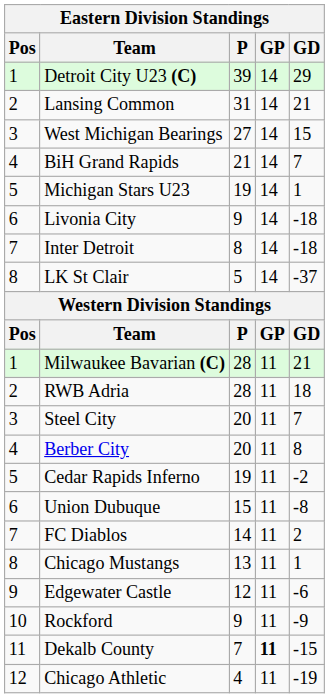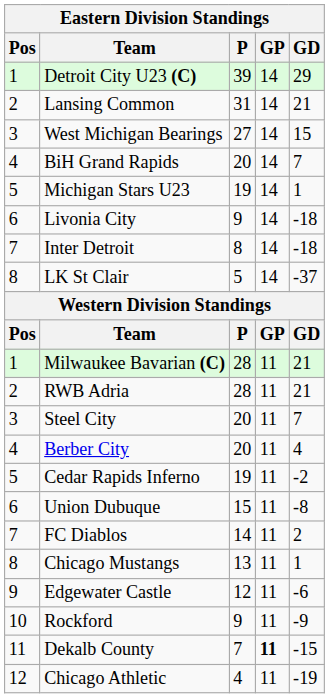(242, 162) 21 -> (242, 162) 20
(302, 391) 18 -> (302, 391) 21
(298, 448) 8 -> (298, 448) 4
